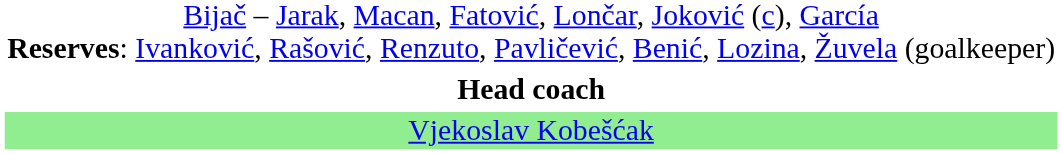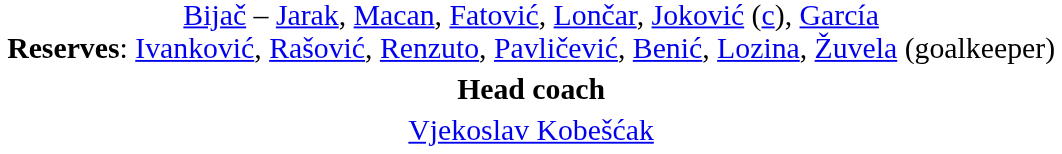(531, 130) lightgreen background -> (531, 130) no background
